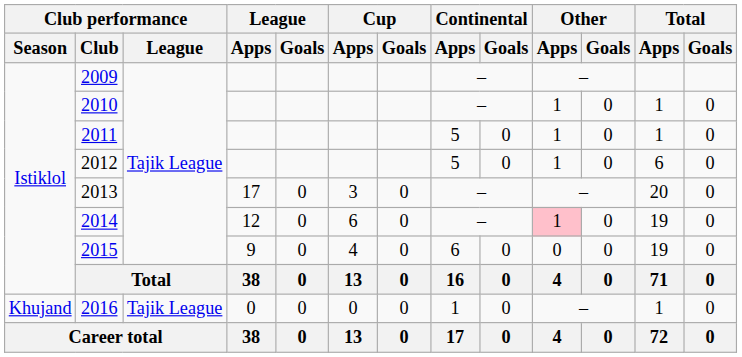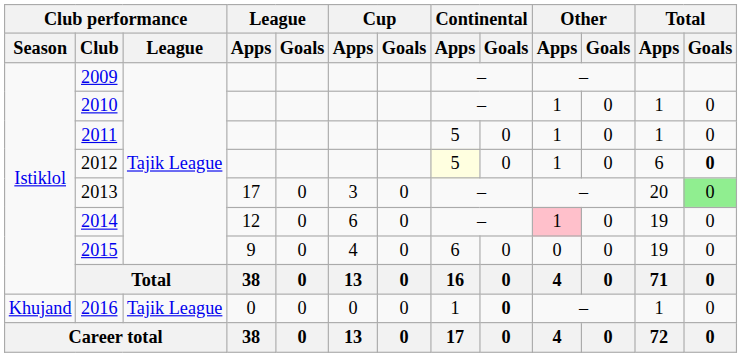(455, 163) no background -> (455, 163) lightyellow background
(710, 163) normal -> (710, 163) bold
(710, 192) no background -> (710, 192) lightgreen background
(506, 308) normal -> (506, 308) bold
